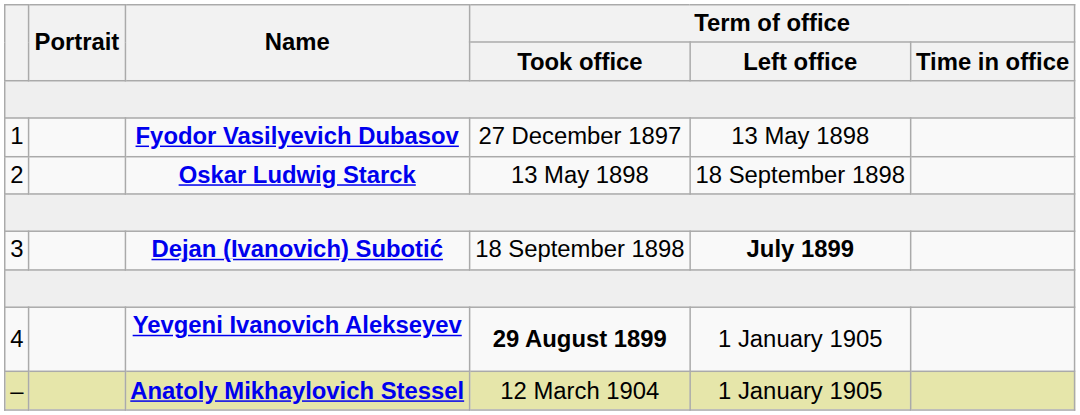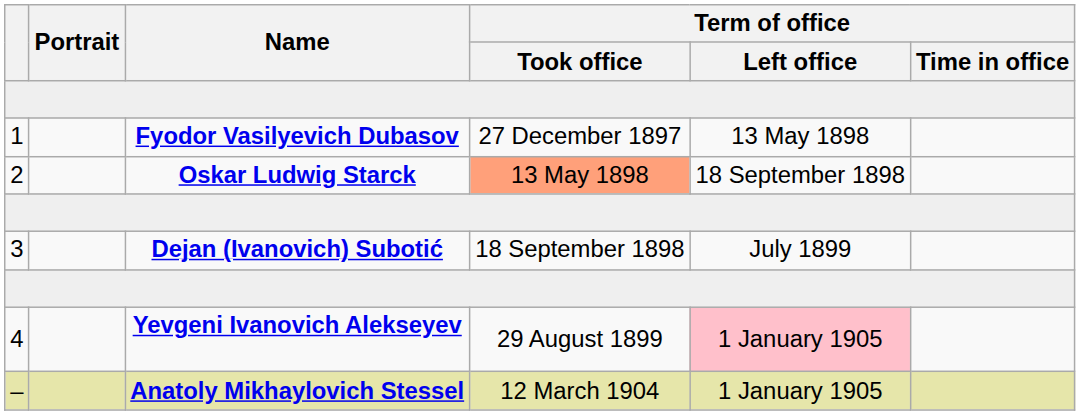(580, 174) no background -> (580, 174) lightsalmon background
(800, 250) bold -> (800, 250) normal
(580, 339) bold -> (580, 339) normal
(800, 339) no background -> (800, 339) pink background
